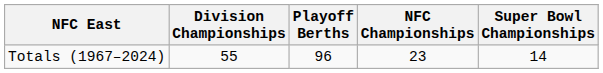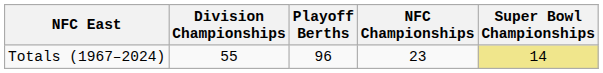(538, 57) no background -> (538, 57) khaki background
